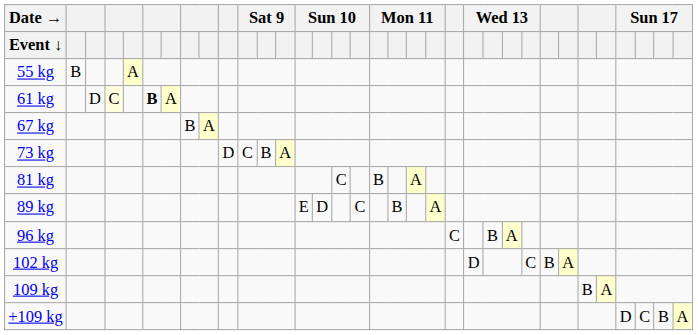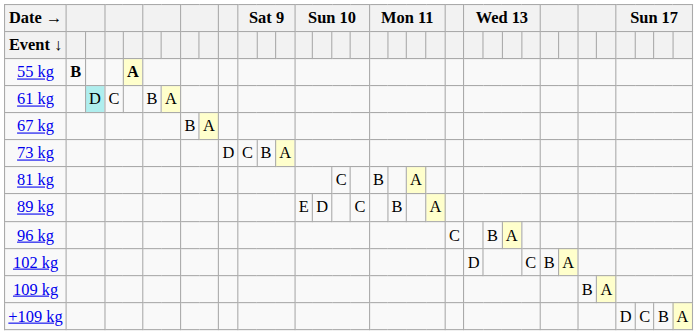(76, 72) normal -> (76, 72) bold
(133, 72) normal -> (133, 72) bold
(95, 99) no background -> (95, 99) paleturquoise background
(114, 99) lightyellow background -> (114, 99) no background
(152, 99) bold -> (152, 99) normal
